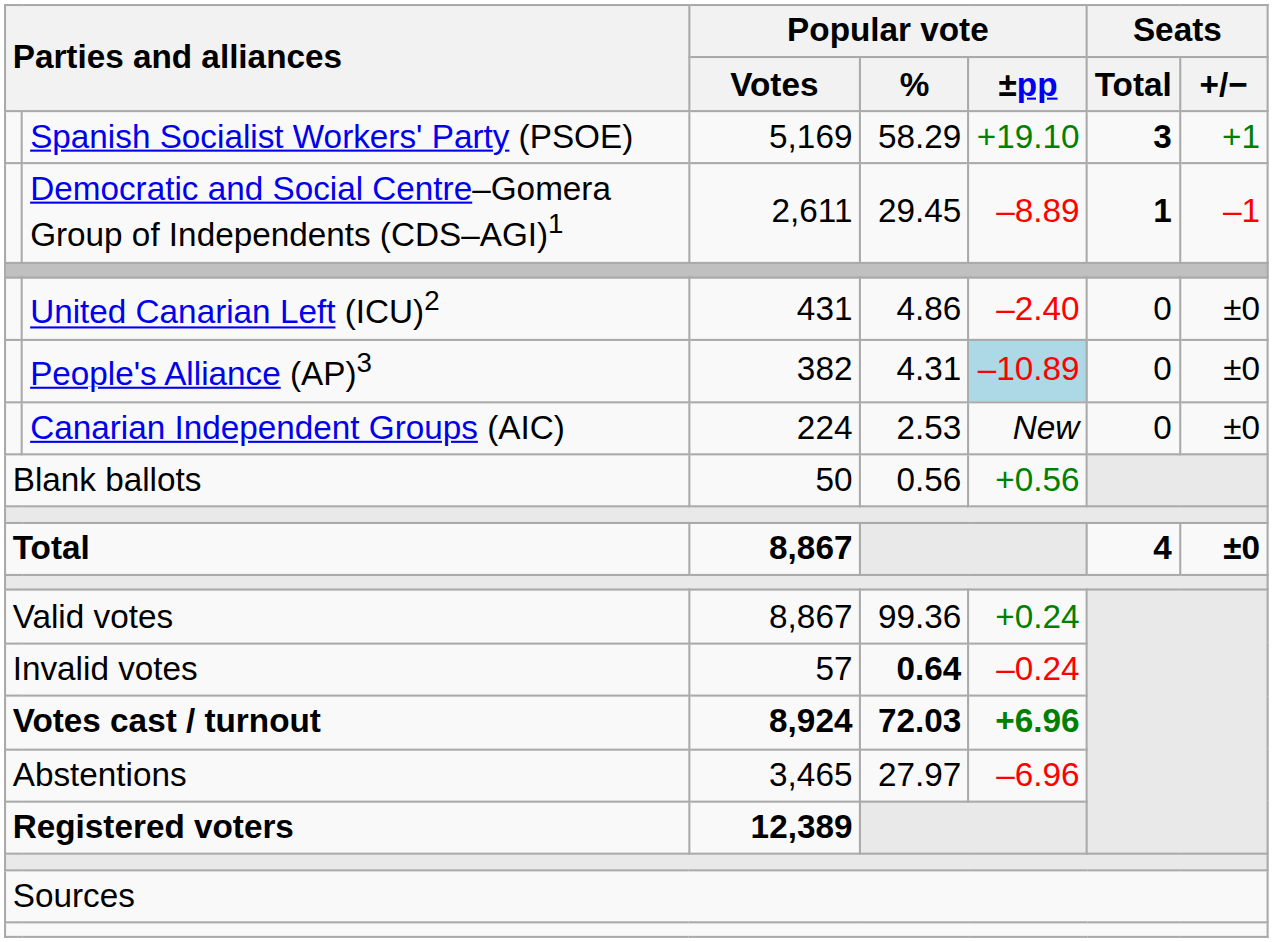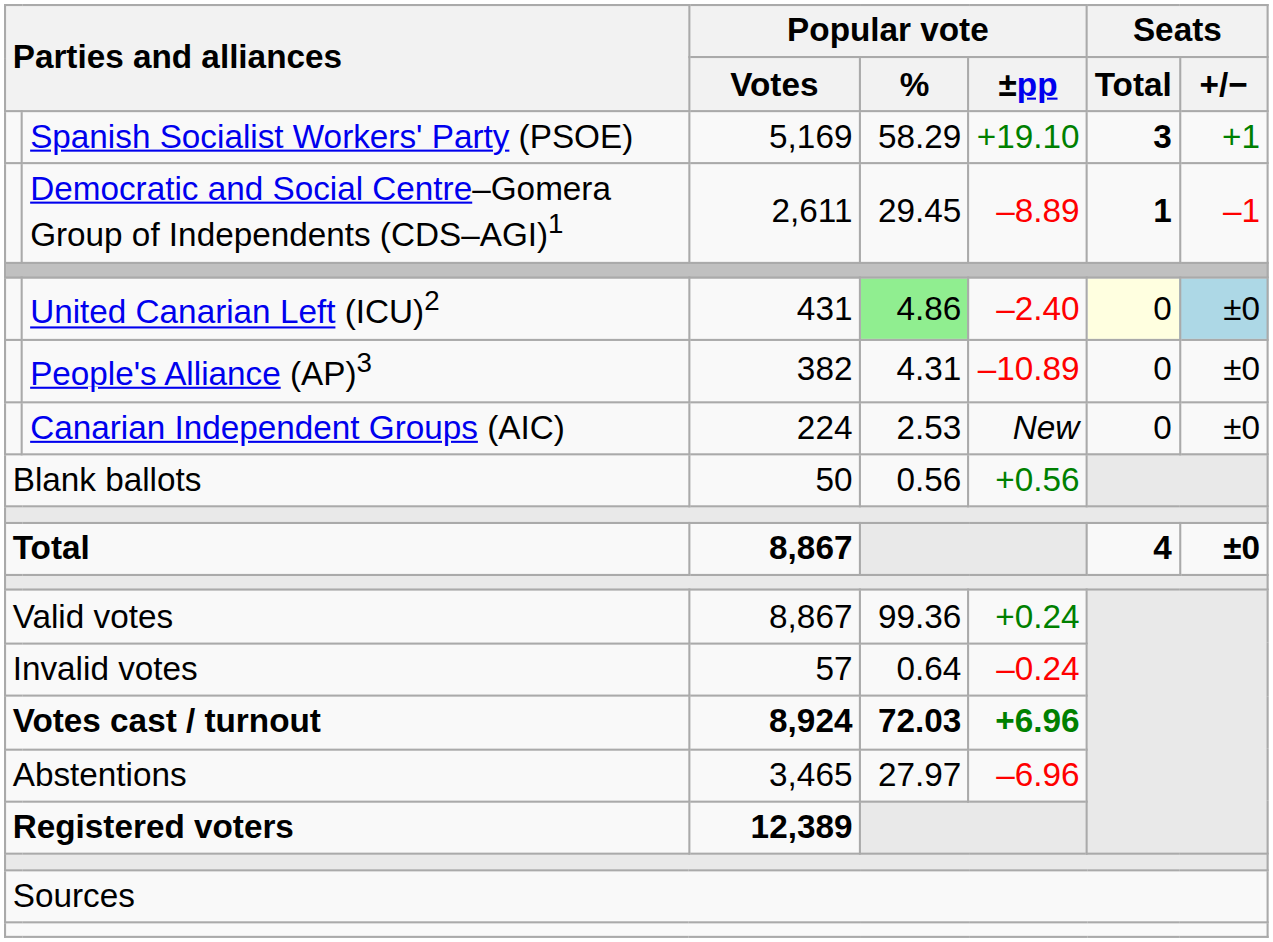(929, 308) no background -> (929, 308) lightgreen background
(1163, 308) no background -> (1163, 308) lightyellow background
(1242, 308) no background -> (1242, 308) lightblue background
(1029, 370) lightblue background -> (1029, 370) no background
(929, 669) bold -> (929, 669) normal
